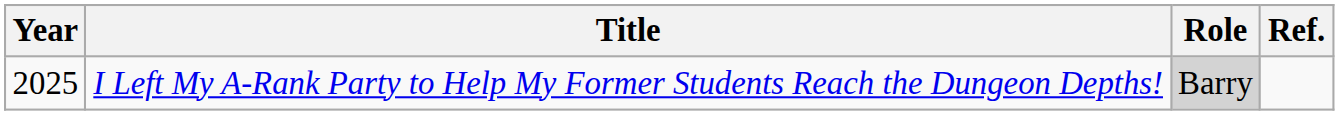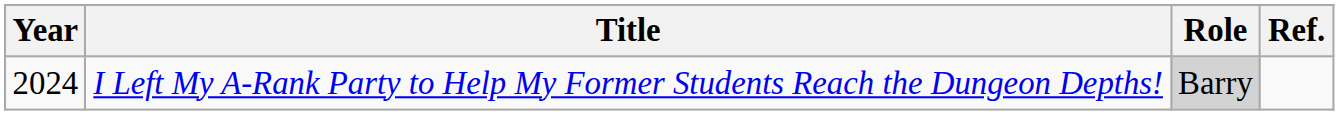(45, 82) 2025 -> (45, 82) 2024
